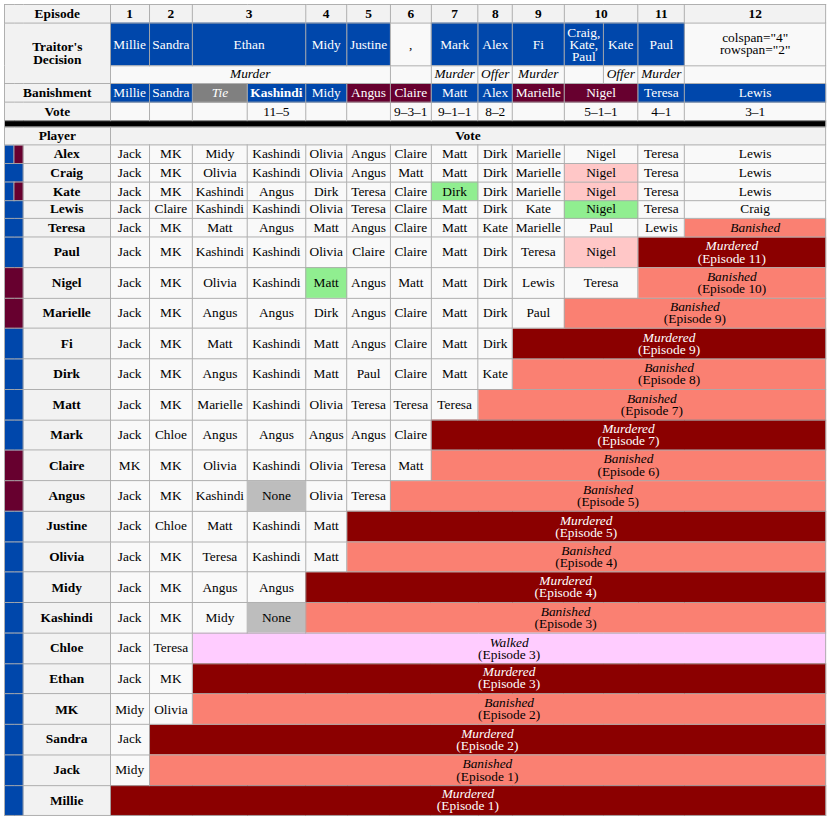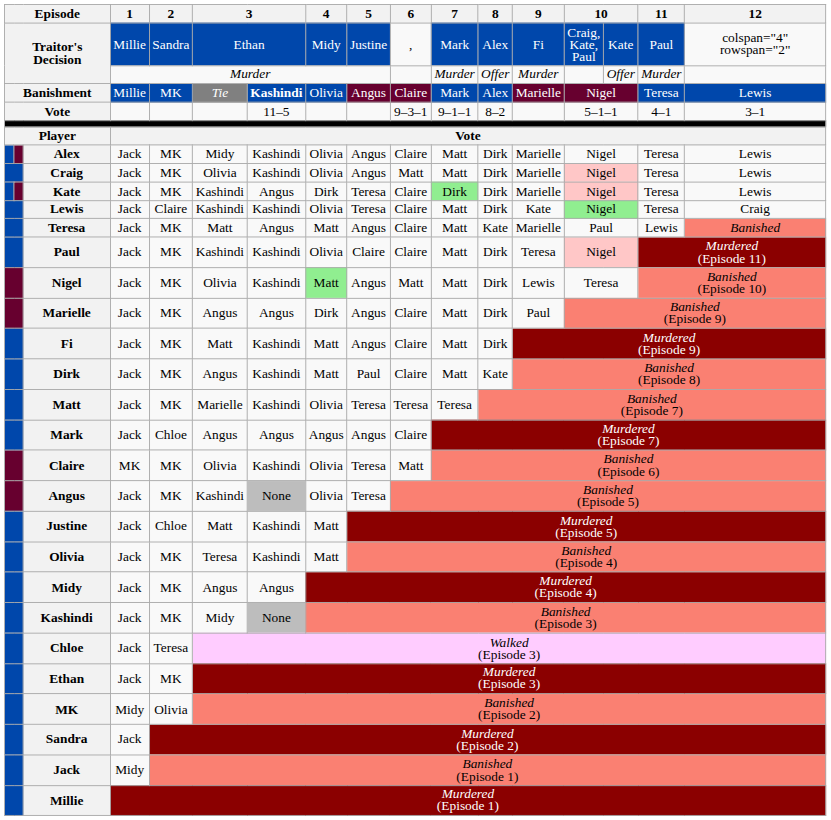(171, 93) Sandra -> (171, 93) MK
(326, 93) Midy -> (326, 93) Olivia
(455, 93) Matt -> (455, 93) Mark
